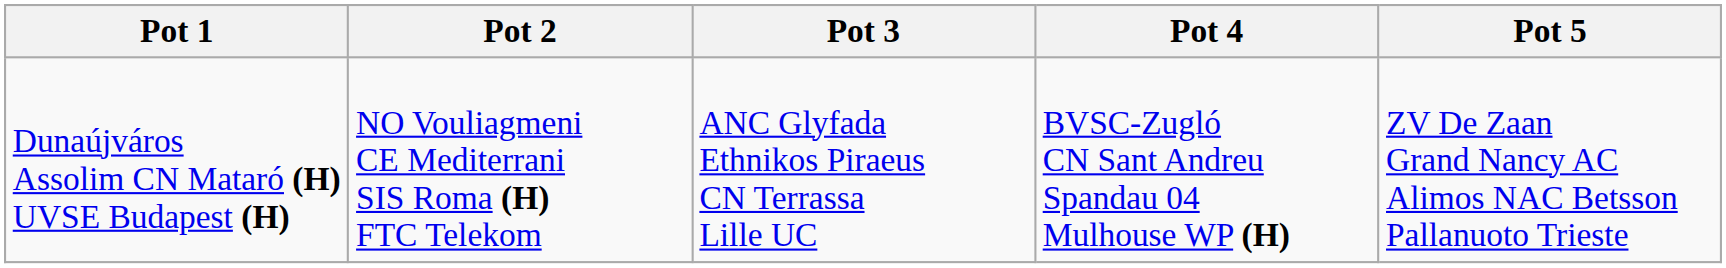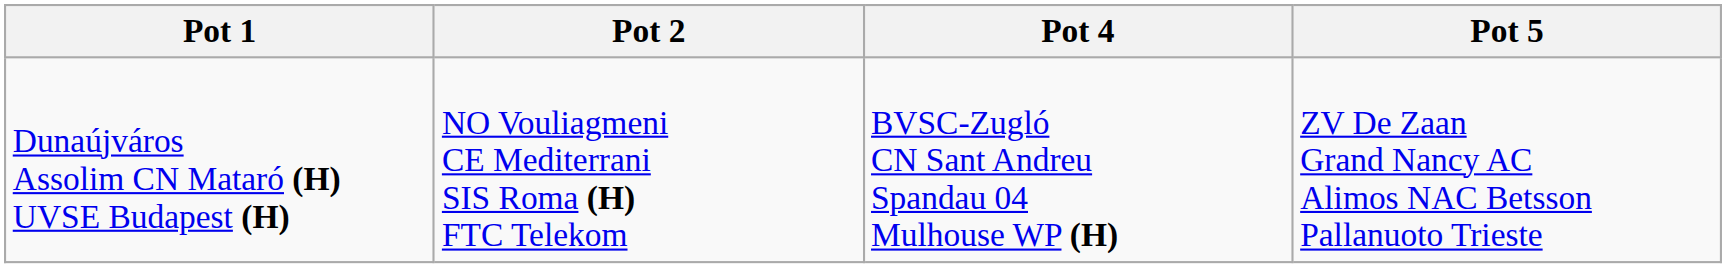- column: (863, 31)
